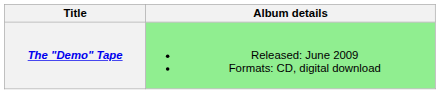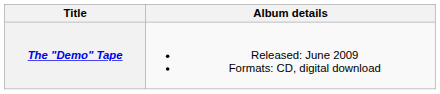(291, 62) lightgreen background -> (291, 62) no background
